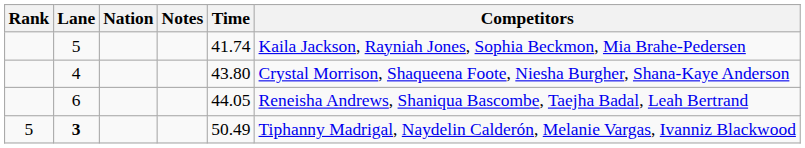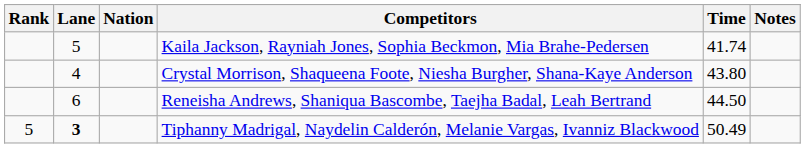columns swapped: (527, 18) <-> (182, 18)
(231, 101) 44.05 -> (727, 101) 44.50
